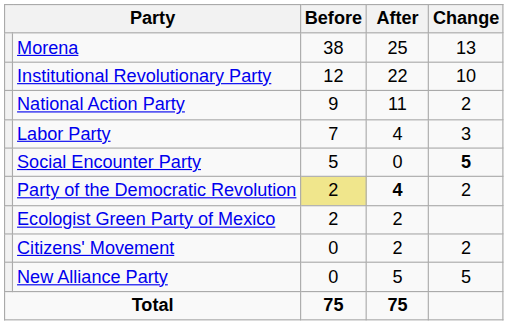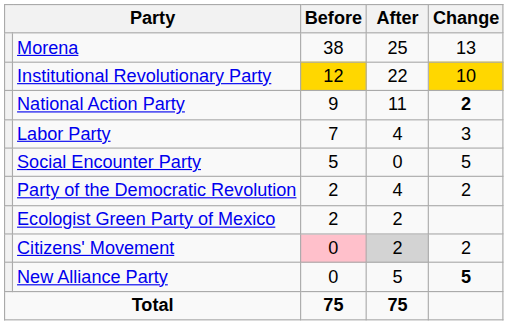(333, 76) no background -> (333, 76) gold background
(466, 76) no background -> (466, 76) gold background
(466, 104) normal -> (466, 104) bold
(466, 162) bold -> (466, 162) normal
(333, 190) khaki background -> (333, 190) no background
(397, 190) bold -> (397, 190) normal
(333, 248) no background -> (333, 248) pink background
(397, 248) no background -> (397, 248) lightgrey background
(466, 276) normal -> (466, 276) bold
